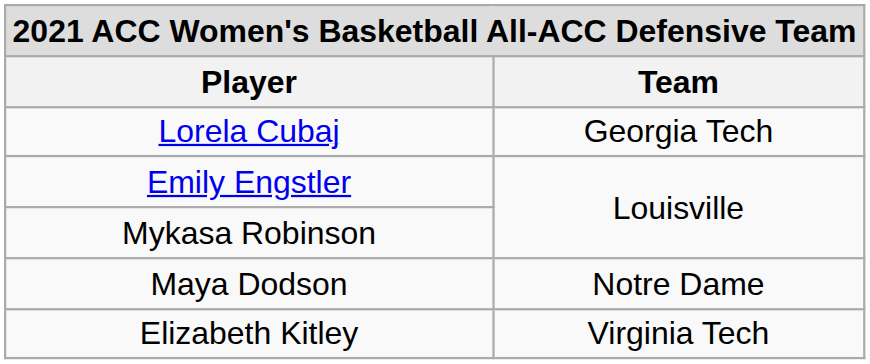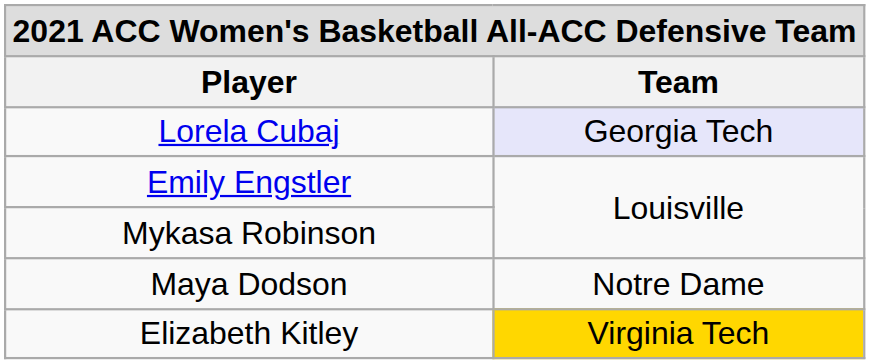(678, 132) no background -> (678, 132) lavender background
(678, 334) no background -> (678, 334) gold background
